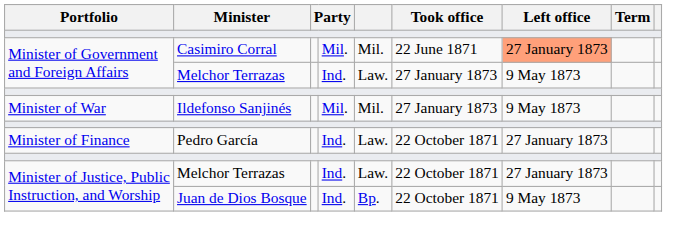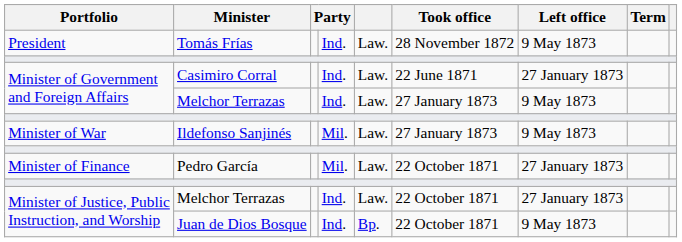+ row: (37, 43)
(335, 50) Mil. -> (334, 75) Ind.
(371, 50) Mil. -> (373, 75) Law.
(557, 50) lightsalmon background -> (572, 75) no background
(371, 108) Mil. -> (373, 133) Law.
(334, 140) Ind. -> (335, 166) Mil.
